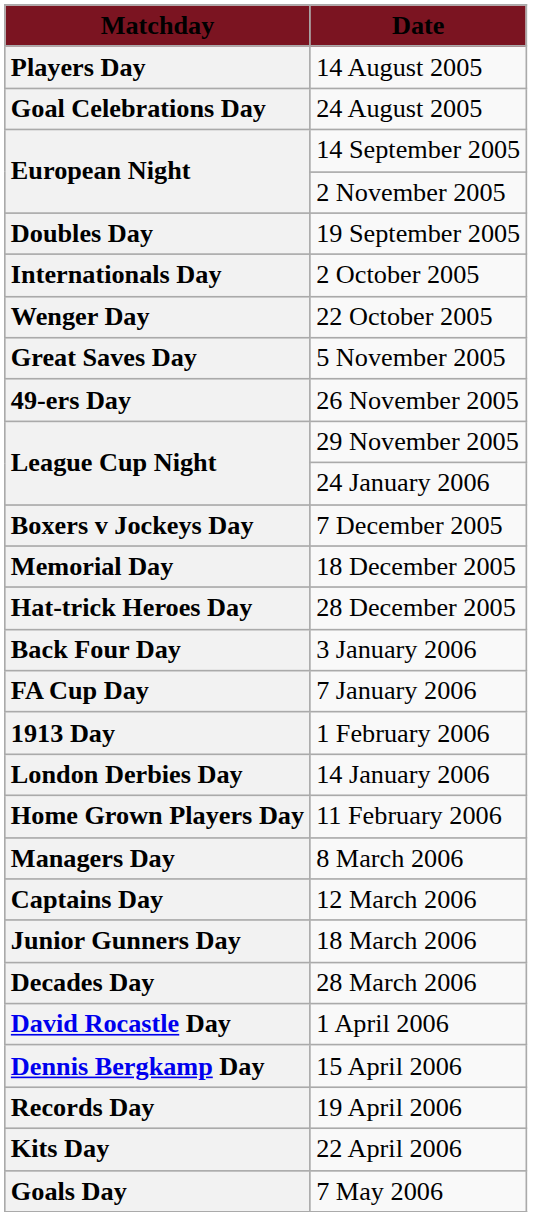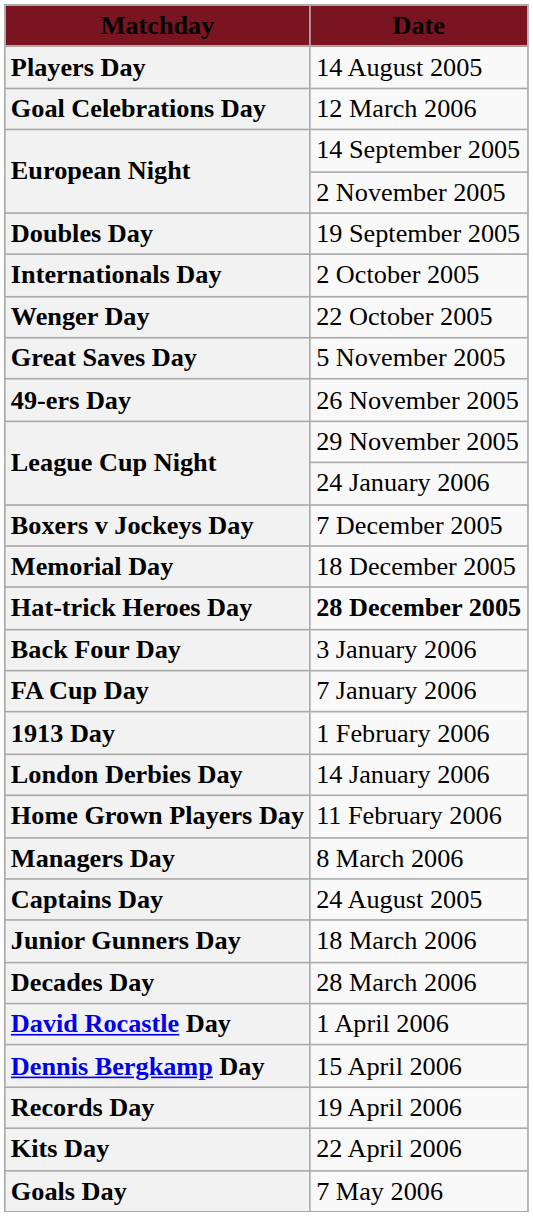(399, 108) 24 August 2005 -> (396, 108) 12 March 2006
(416, 607) normal -> (419, 607) bold
(396, 899) 12 March 2006 -> (399, 899) 24 August 2005
